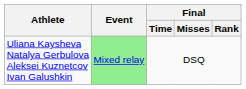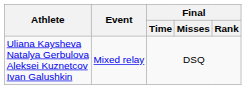(119, 61) lightgreen background -> (119, 61) no background
